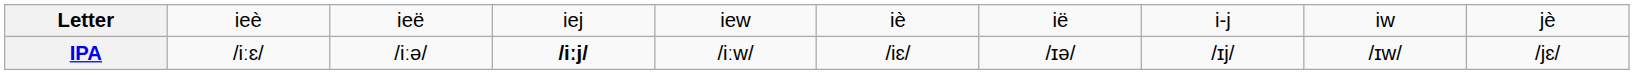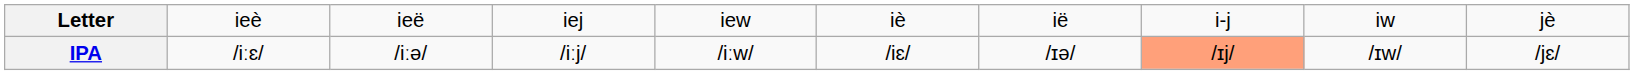(573, 52) bold -> (573, 52) normal
(1223, 52) no background -> (1223, 52) lightsalmon background
